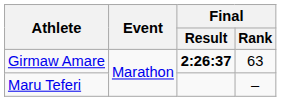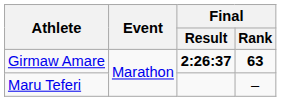(255, 62) normal -> (255, 62) bold
